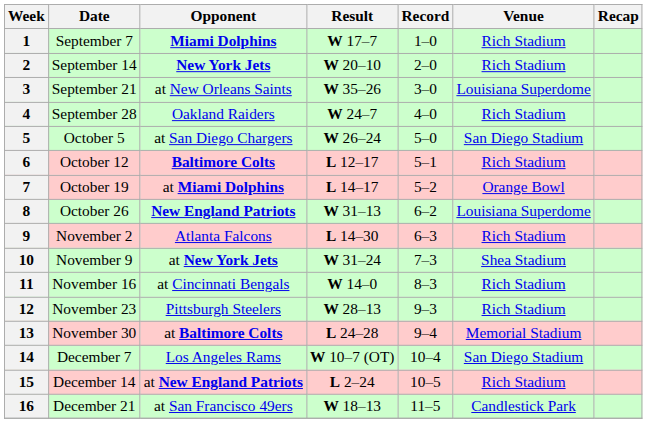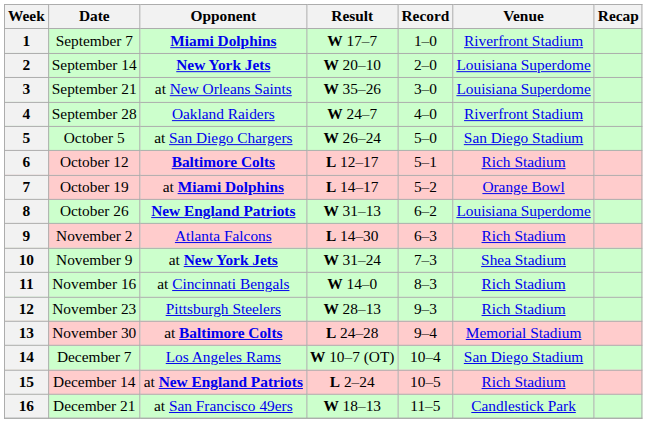(524, 41) Rich Stadium -> (524, 41) Riverfront Stadium
(524, 65) Rich Stadium -> (524, 65) Louisiana Superdome
(524, 114) Rich Stadium -> (524, 114) Riverfront Stadium
